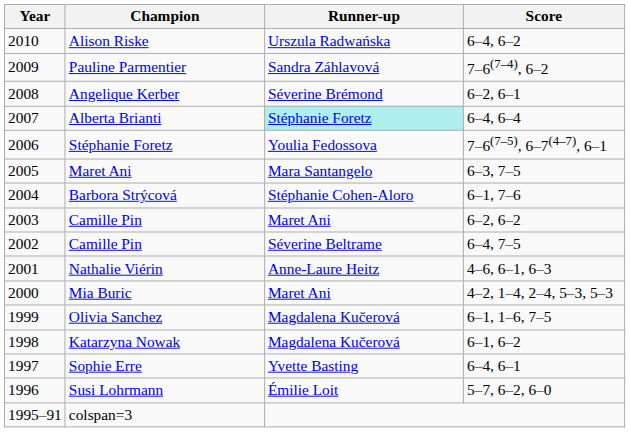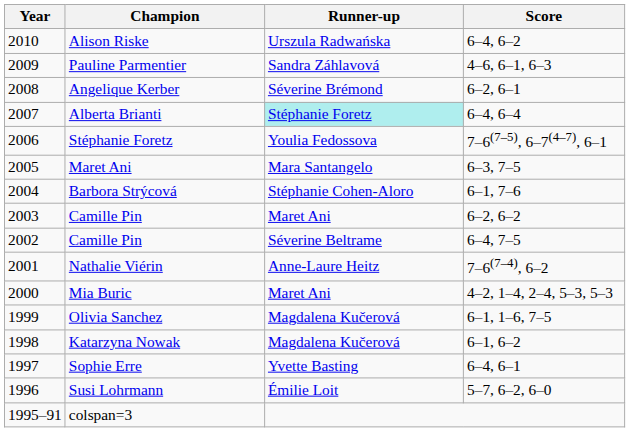(508, 67) 7–6(7–4), 6–2 -> (509, 65) 4–6, 6–1, 6–3
(509, 268) 4–6, 6–1, 6–3 -> (508, 266) 7–6(7–4), 6–2
